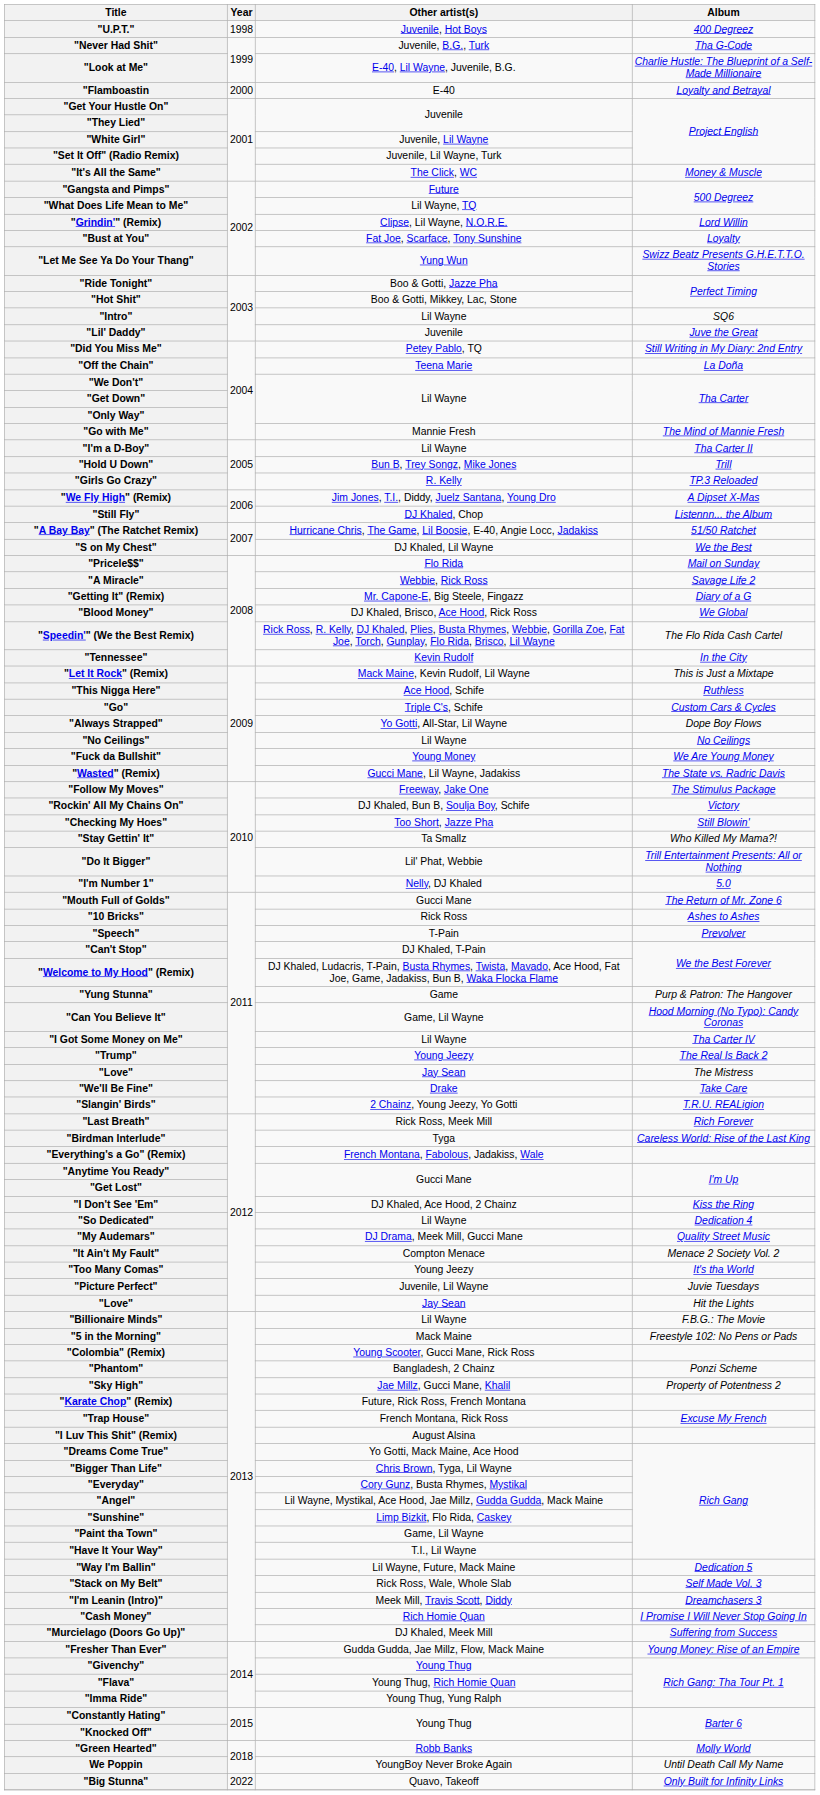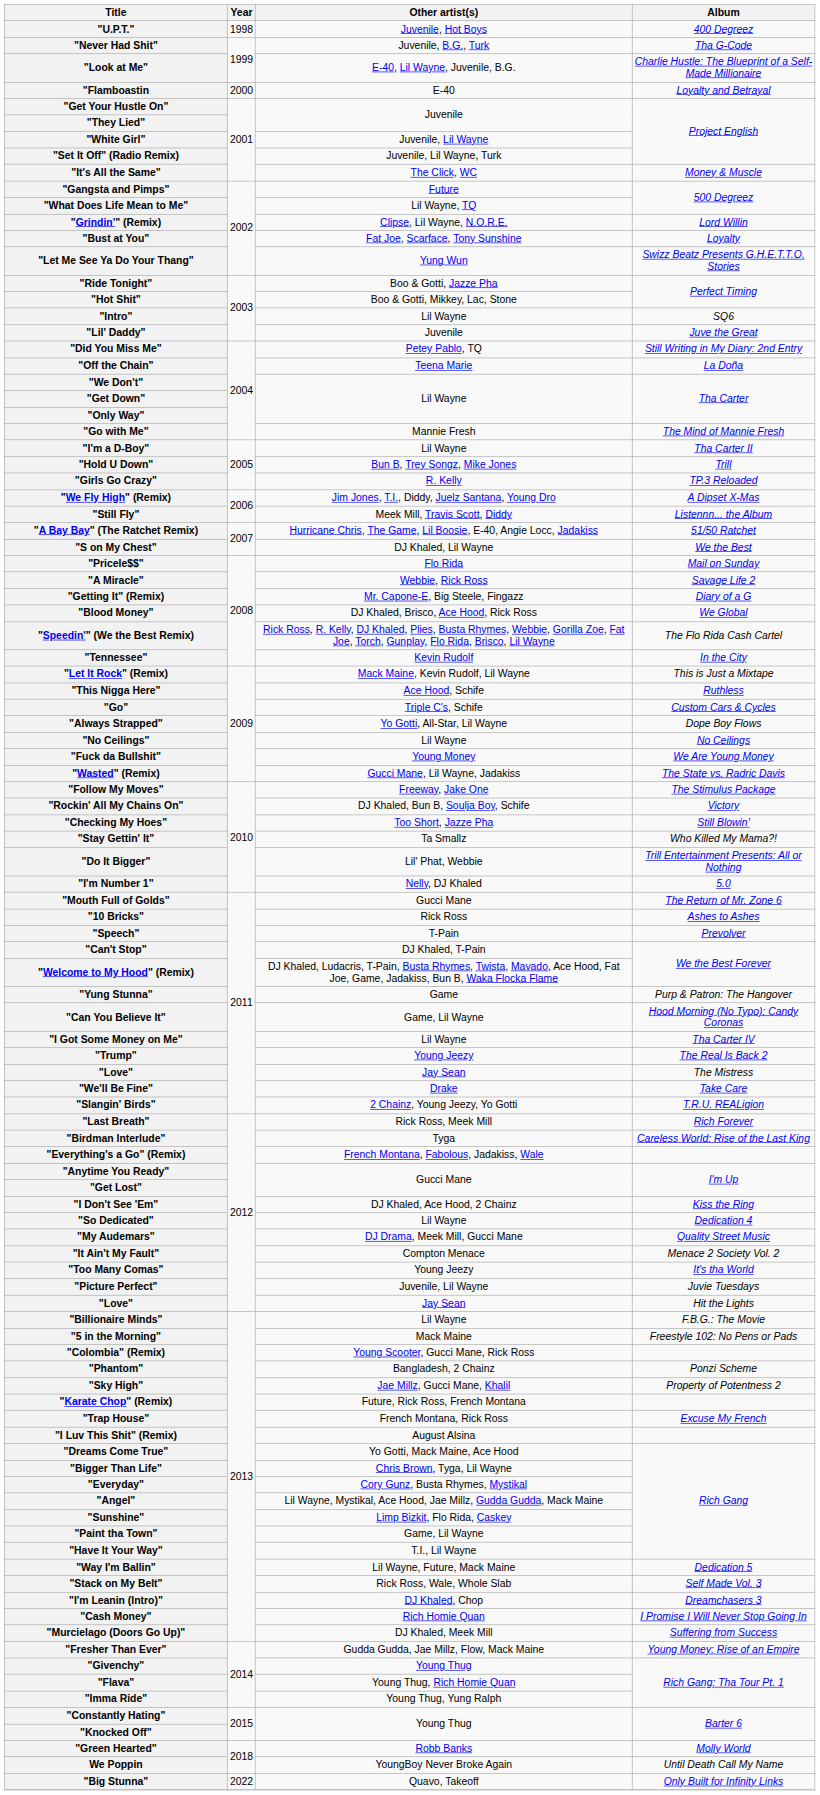(444, 514) DJ Khaled, Chop -> (444, 514) Meek Mill, Travis Scott, Diddy
(444, 1600) Meek Mill, Travis Scott, Diddy -> (444, 1600) DJ Khaled, Chop
